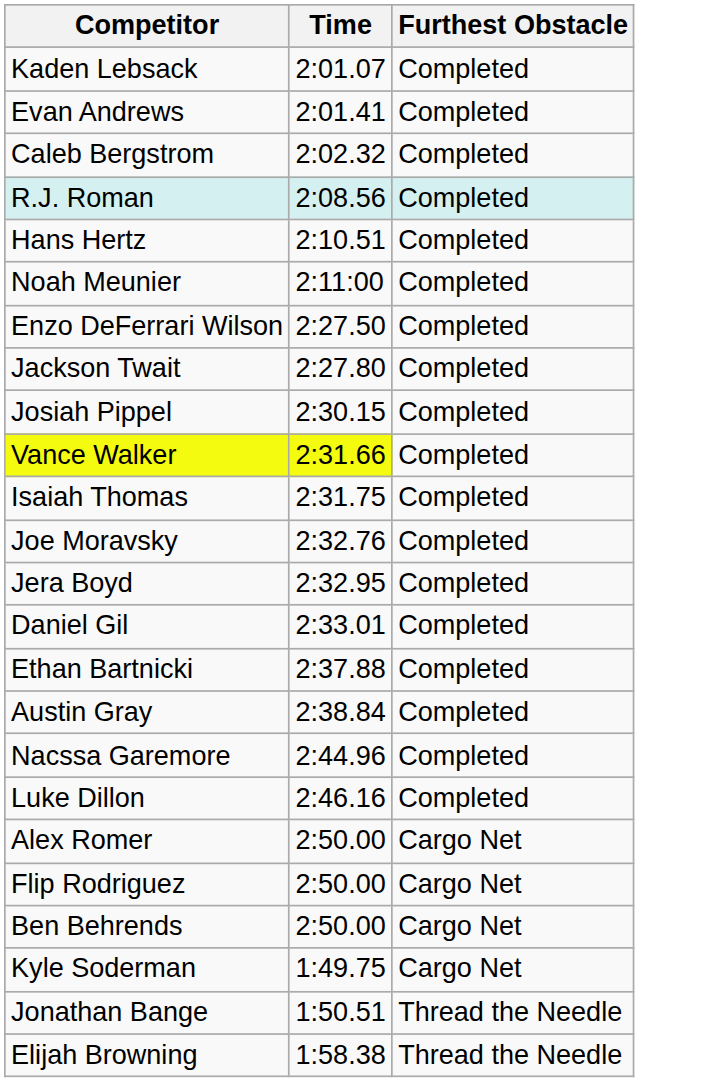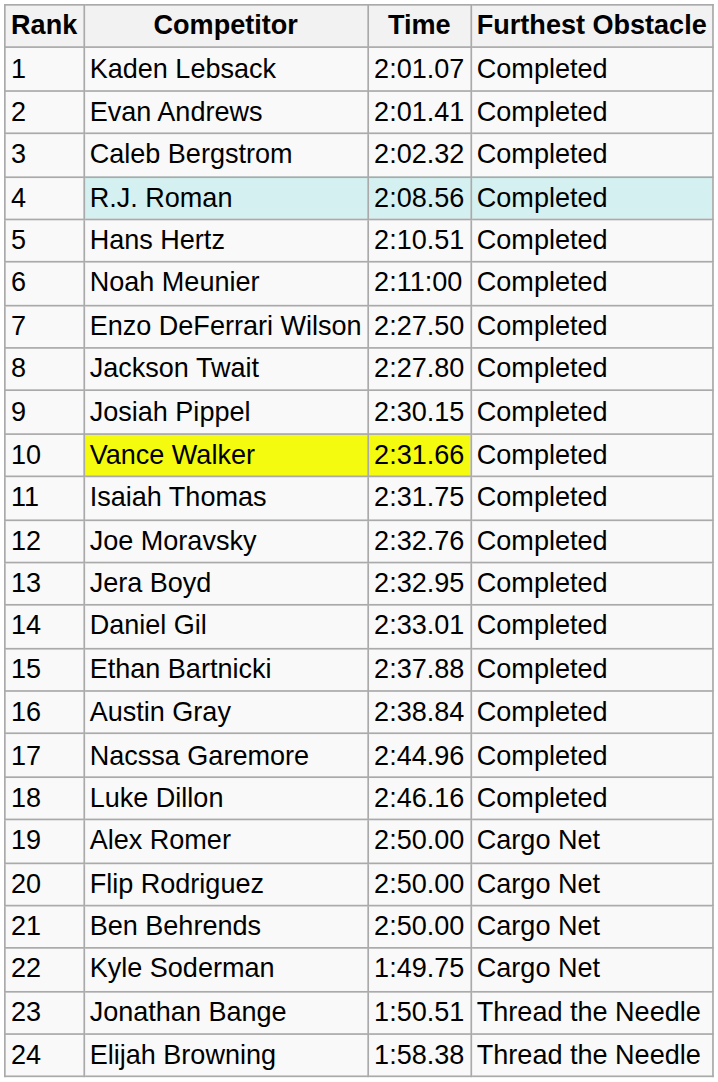+ column: (44, 25)
